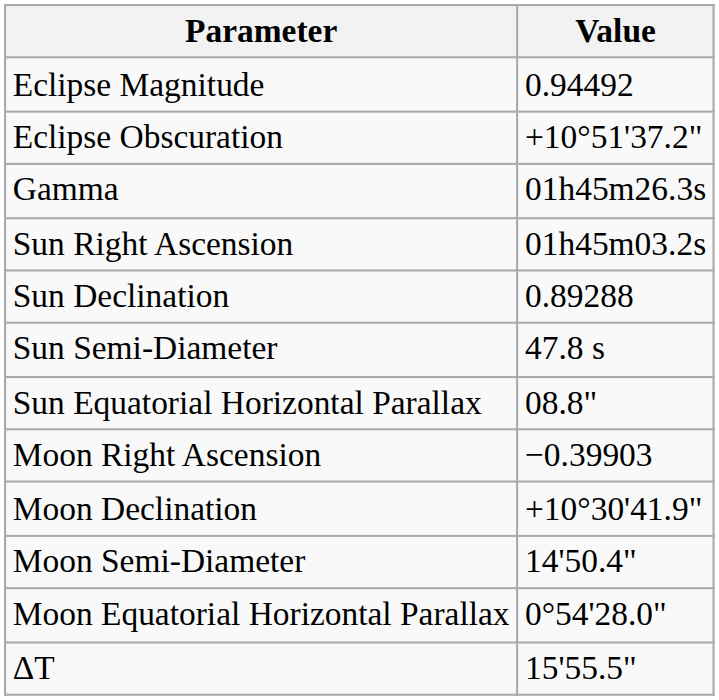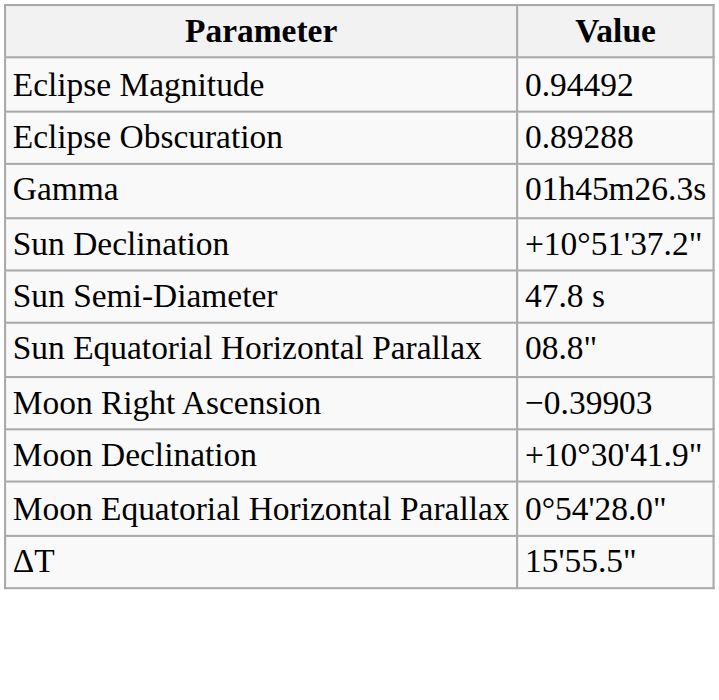(614, 137) +10°51'37.2" -> (579, 137) 0.89288
- row: (153, 243)
(579, 296) 0.89288 -> (614, 243) +10°51'37.2"
- row: (159, 561)
